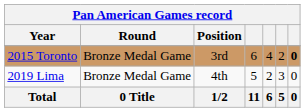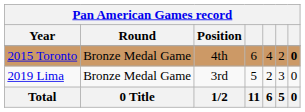(219, 55) 3rd -> (219, 55) 4th
(219, 76) 4th -> (219, 76) 3rd
